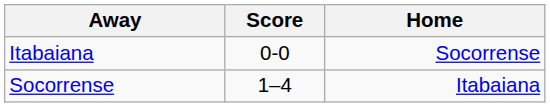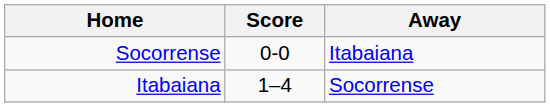columns swapped: (435, 20) <-> (115, 20)
